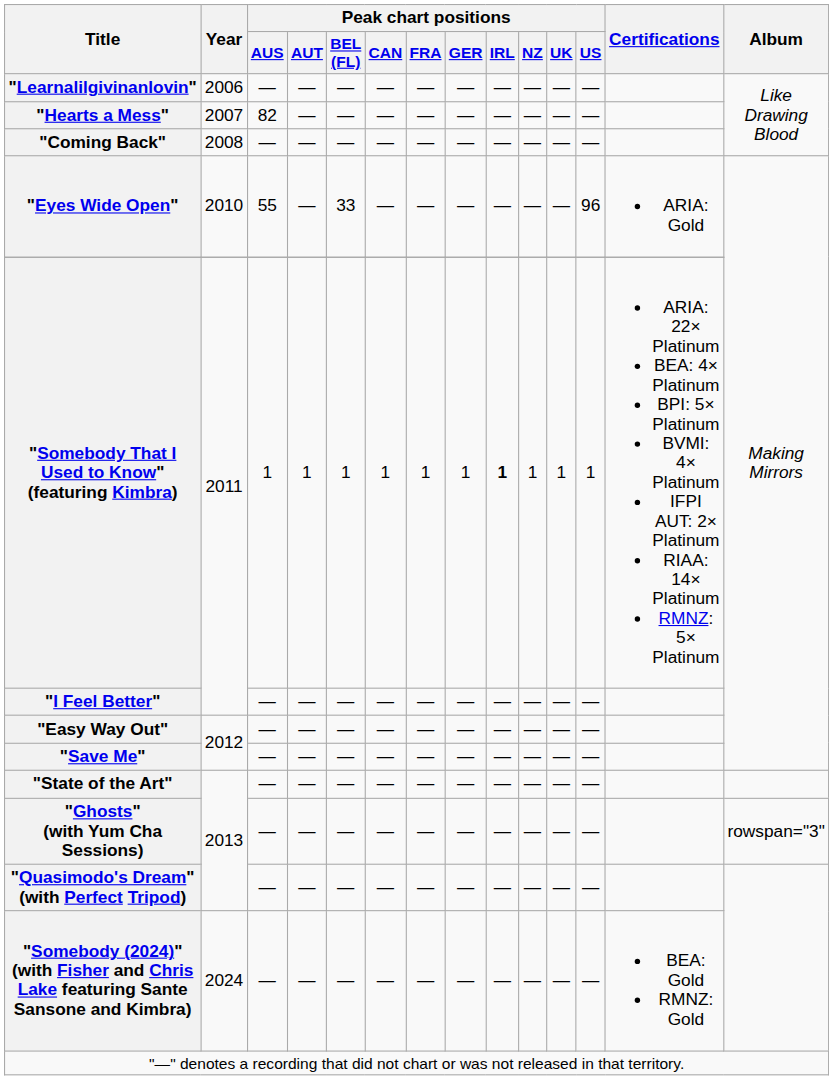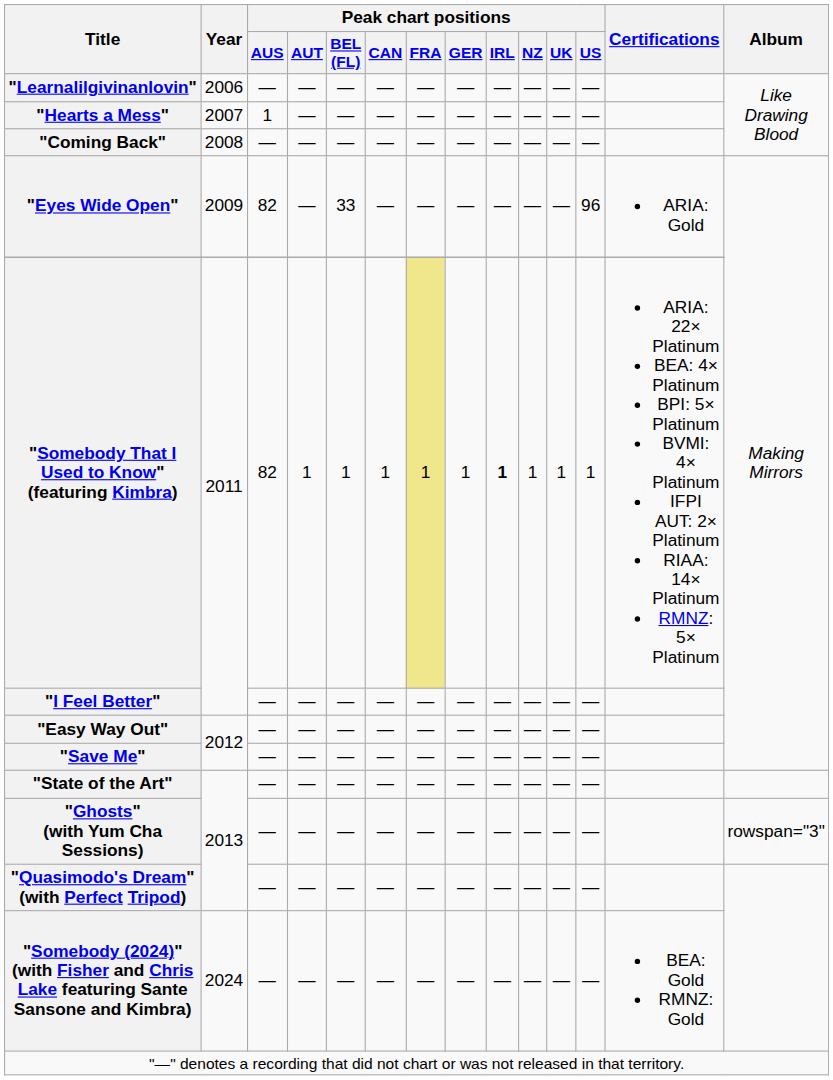(267, 114) 82 -> (267, 114) 1
(224, 206) 2010 -> (224, 206) 2009
(267, 206) 55 -> (267, 206) 82
(267, 472) 1 -> (267, 472) 82
(426, 472) no background -> (426, 472) khaki background
